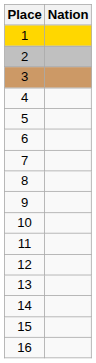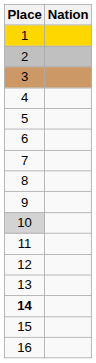(25, 222) no background -> (25, 222) lightgrey background
(25, 306) normal -> (25, 306) bold
